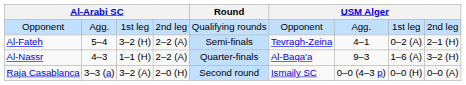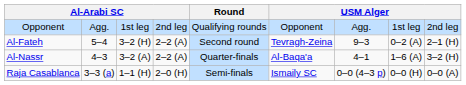(229, 42) Semi-finals -> (229, 42) Second round
(361, 42) 4–1 -> (361, 42) 9–3
(135, 57) 1–1 (H) -> (135, 57) 3–2 (A)
(361, 57) 9–3 -> (361, 57) 4–1
(135, 73) 3–2 (A) -> (135, 73) 1–1 (H)
(229, 73) Second round -> (229, 73) Semi-finals
